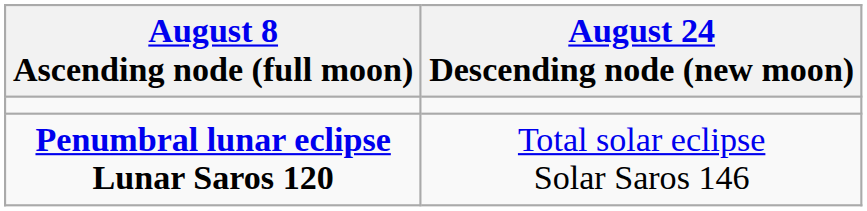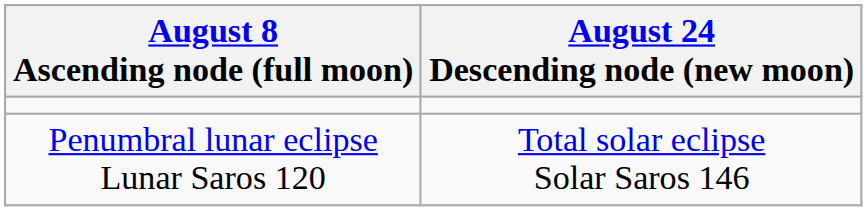(213, 158) bold -> (213, 158) normal
